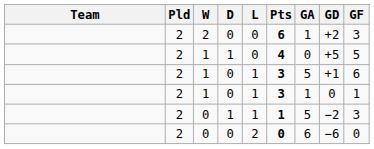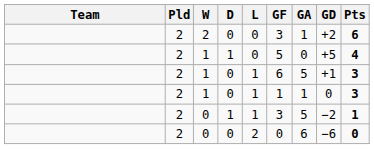columns swapped: (357, 14) <-> (281, 14)
